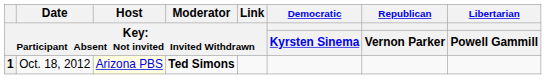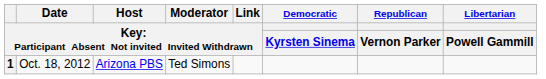(129, 64) lightyellow background -> (129, 64) no background
(201, 64) bold -> (199, 64) normal
